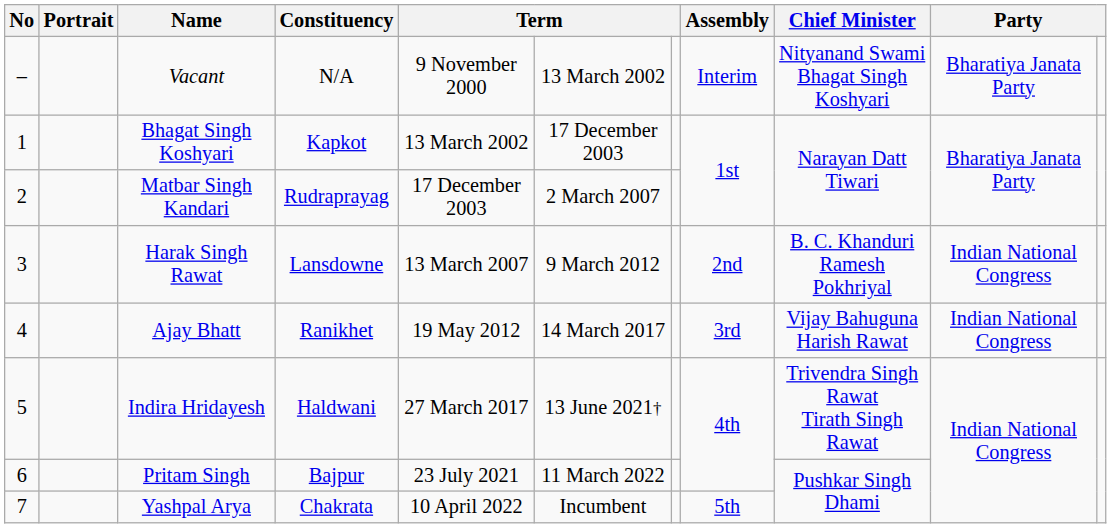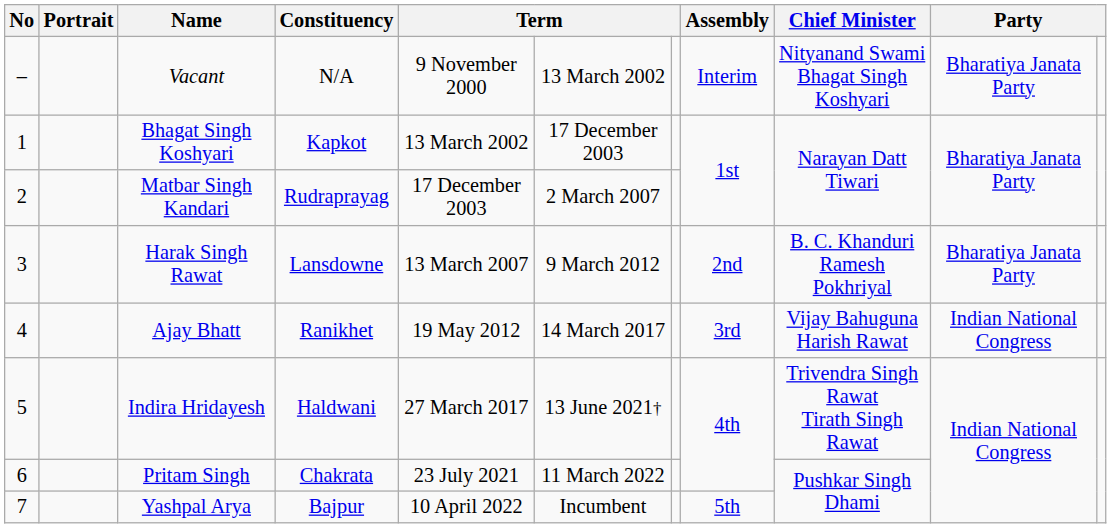(1014, 263) Indian National Congress -> (1014, 263) Bharatiya Janata Party
(336, 474) Bajpur -> (336, 474) Chakrata
(336, 507) Chakrata -> (336, 507) Bajpur
